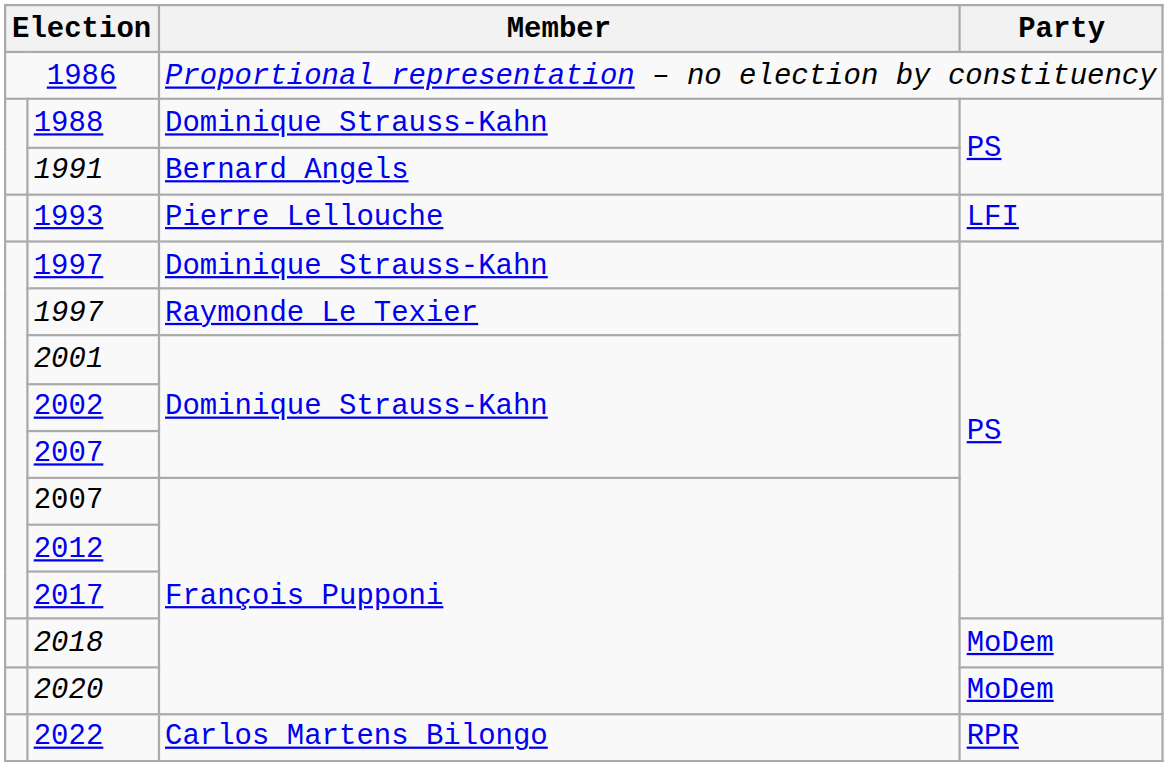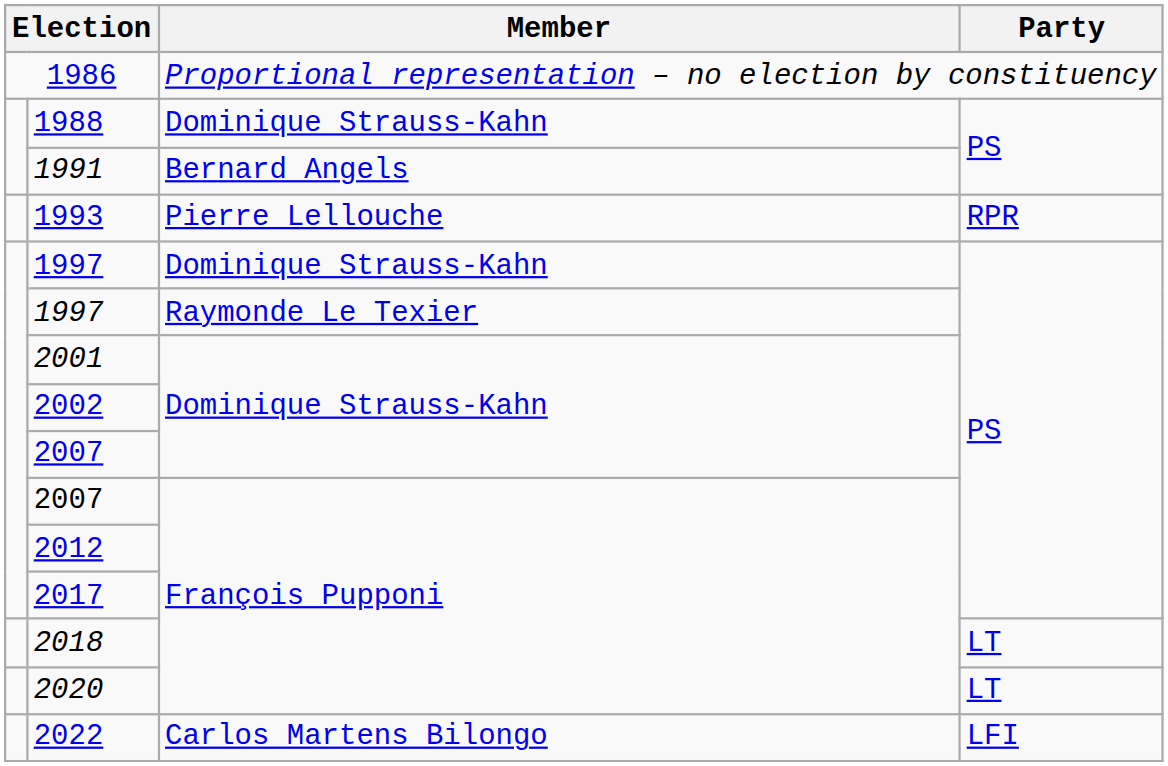(993, 218) LFI -> (993, 218) RPR
(1010, 643) MoDem -> (984, 643) LT
(1010, 690) MoDem -> (984, 690) LT
(993, 737) RPR -> (993, 737) LFI
